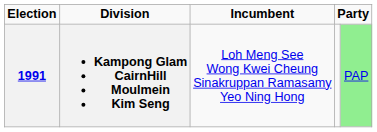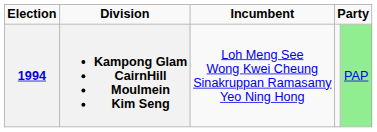(32, 75) 1991 -> (32, 75) 1994
